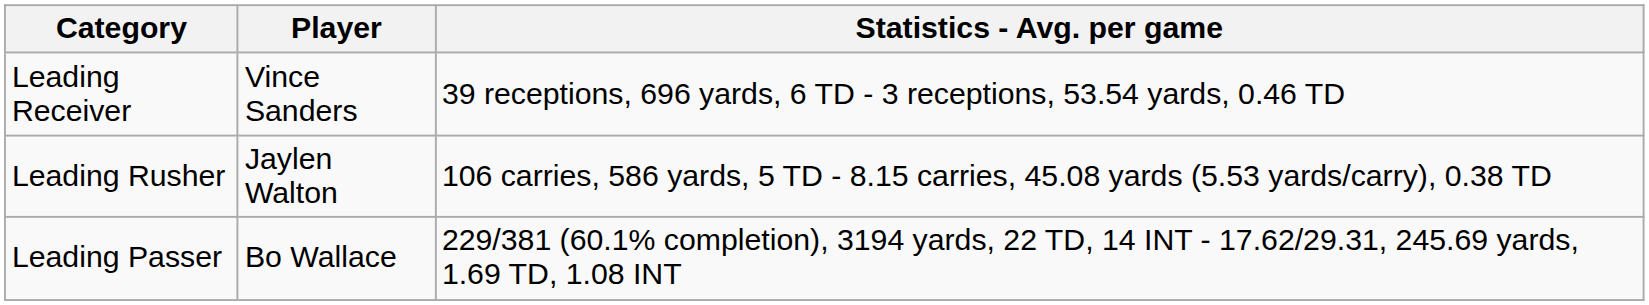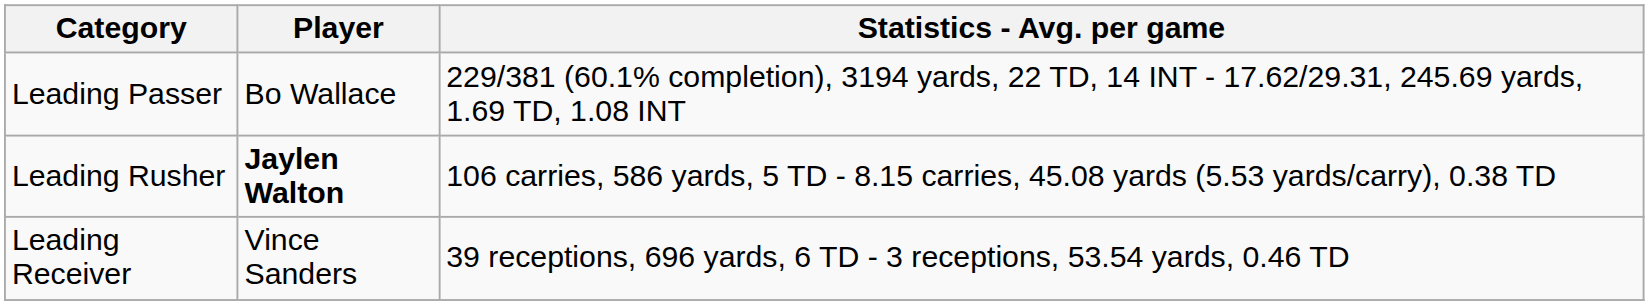rows swapped: (117, 257) <-> (72, 93)
(291, 175) normal -> (294, 175) bold
